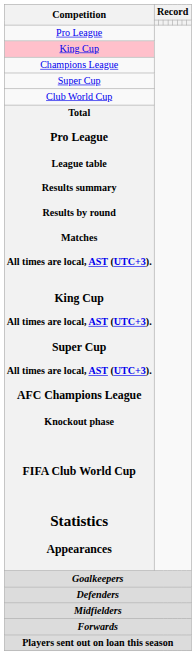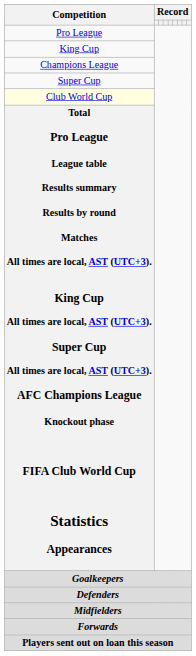(79, 49) pink background -> (79, 49) no background
(79, 97) no background -> (79, 97) lightyellow background
